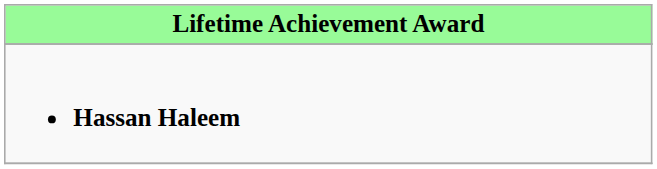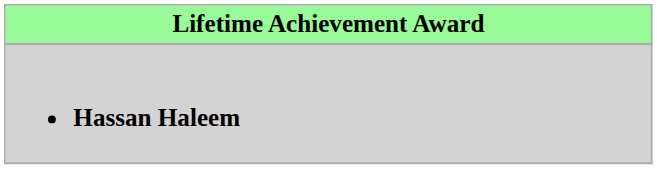(328, 118) no background -> (328, 118) lightgrey background
